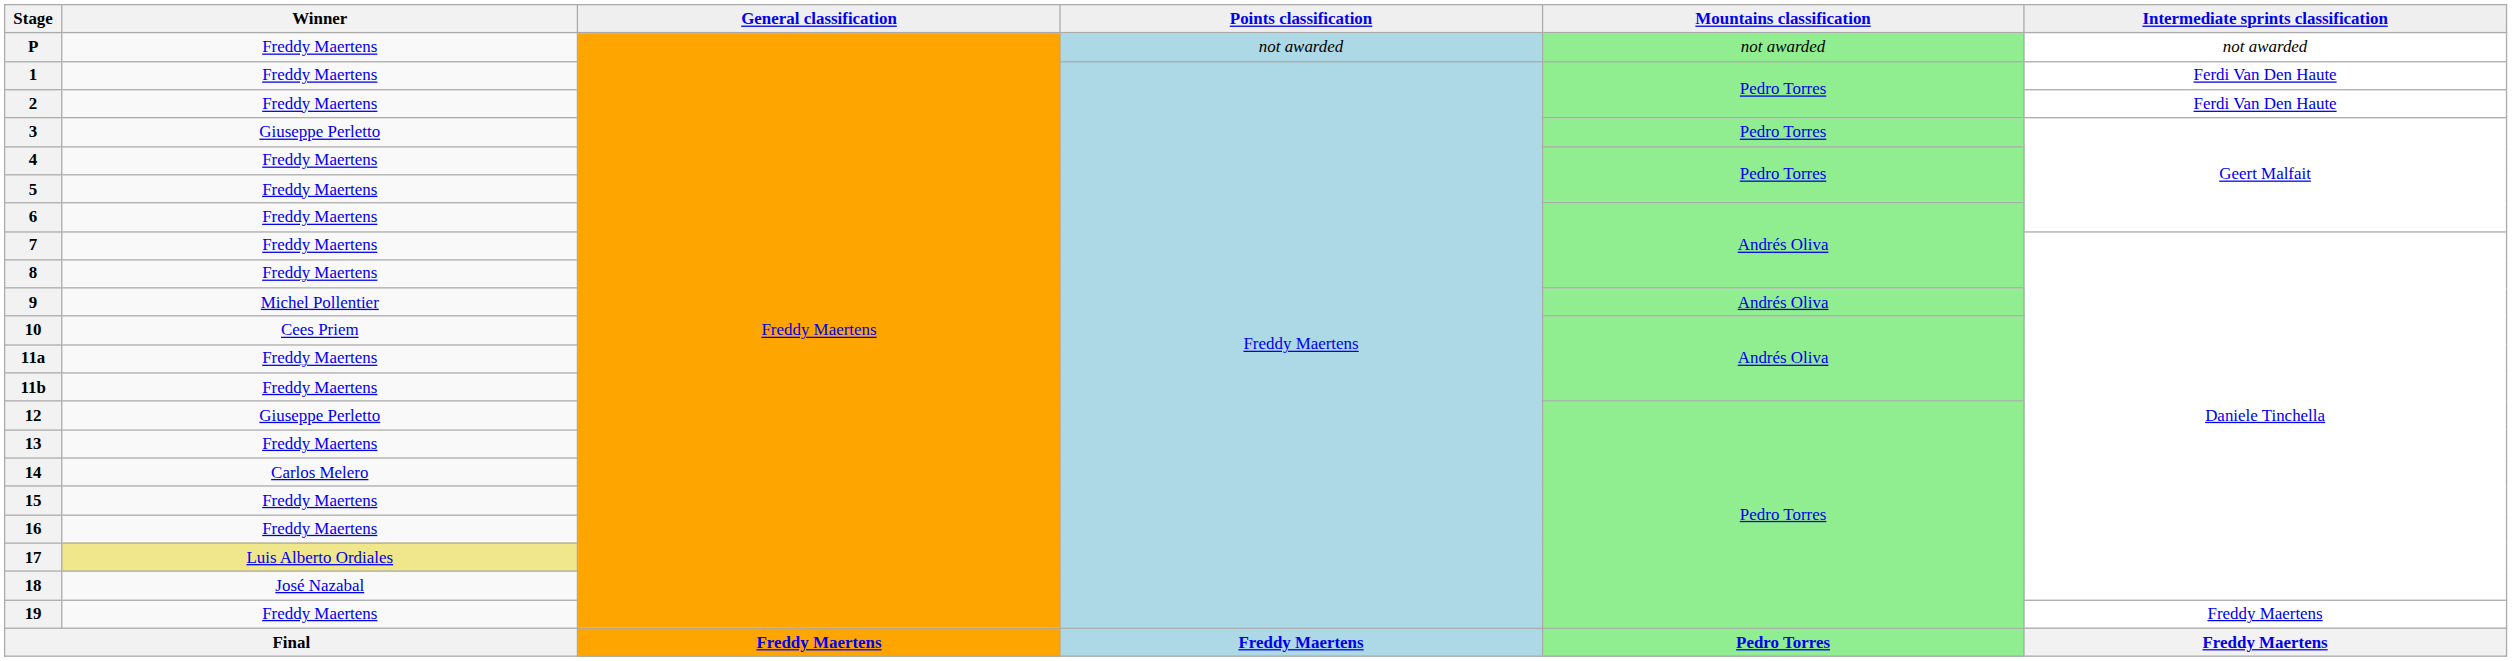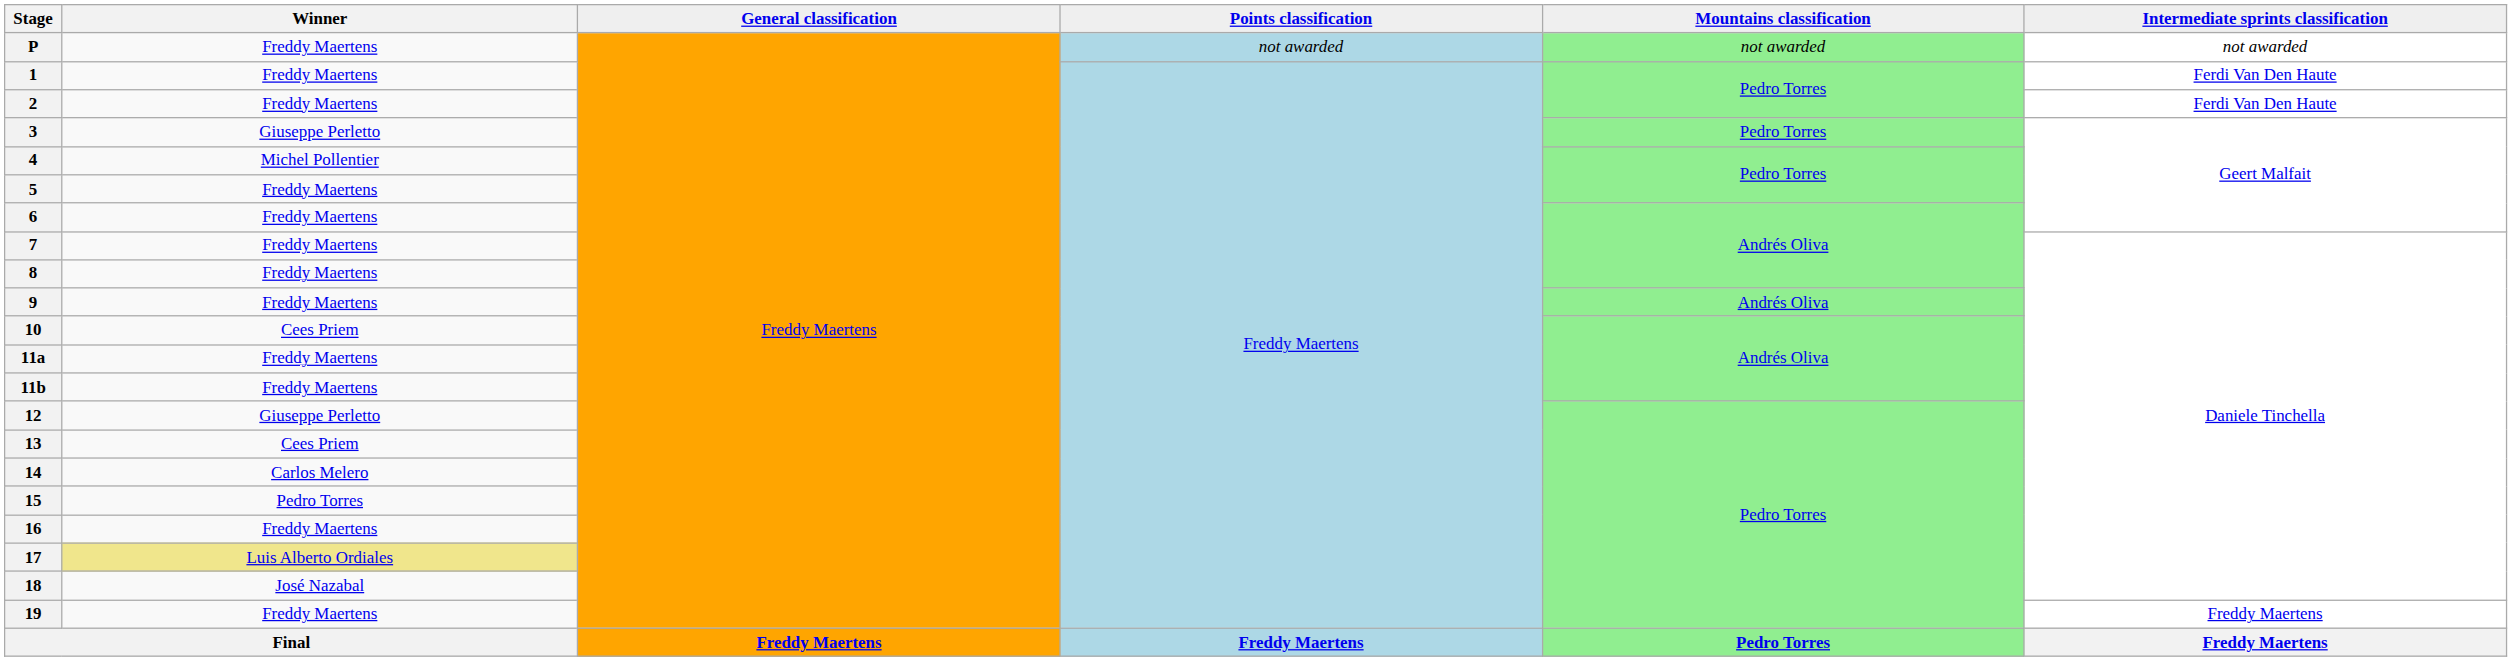(320, 160) Freddy Maertens -> (320, 160) Michel Pollentier
(320, 302) Michel Pollentier -> (320, 302) Freddy Maertens
(320, 444) Freddy Maertens -> (320, 444) Cees Priem
(320, 500) Freddy Maertens -> (320, 500) Pedro Torres
